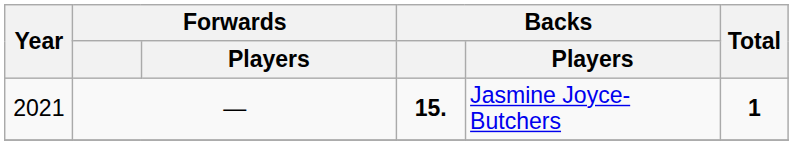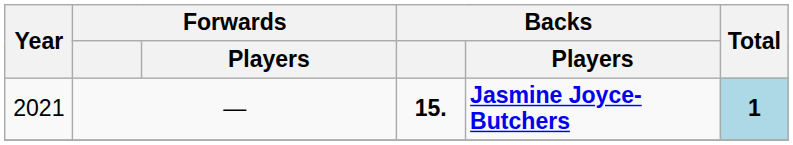(550, 108) normal -> (556, 108) bold
(754, 108) no background -> (754, 108) lightblue background
